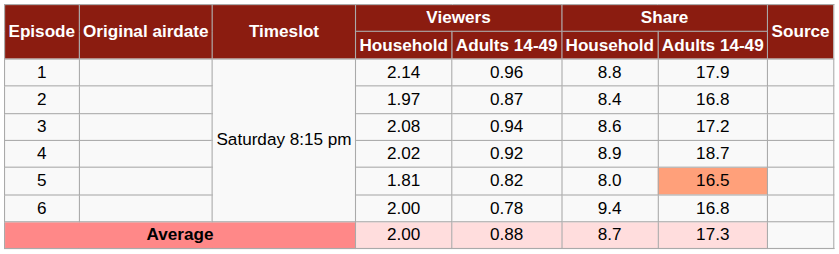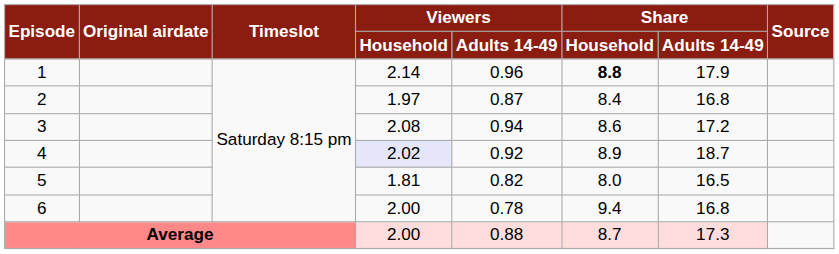(610, 72) normal -> (610, 72) bold
(404, 153) no background -> (404, 153) lavender background
(713, 180) lightsalmon background -> (713, 180) no background
